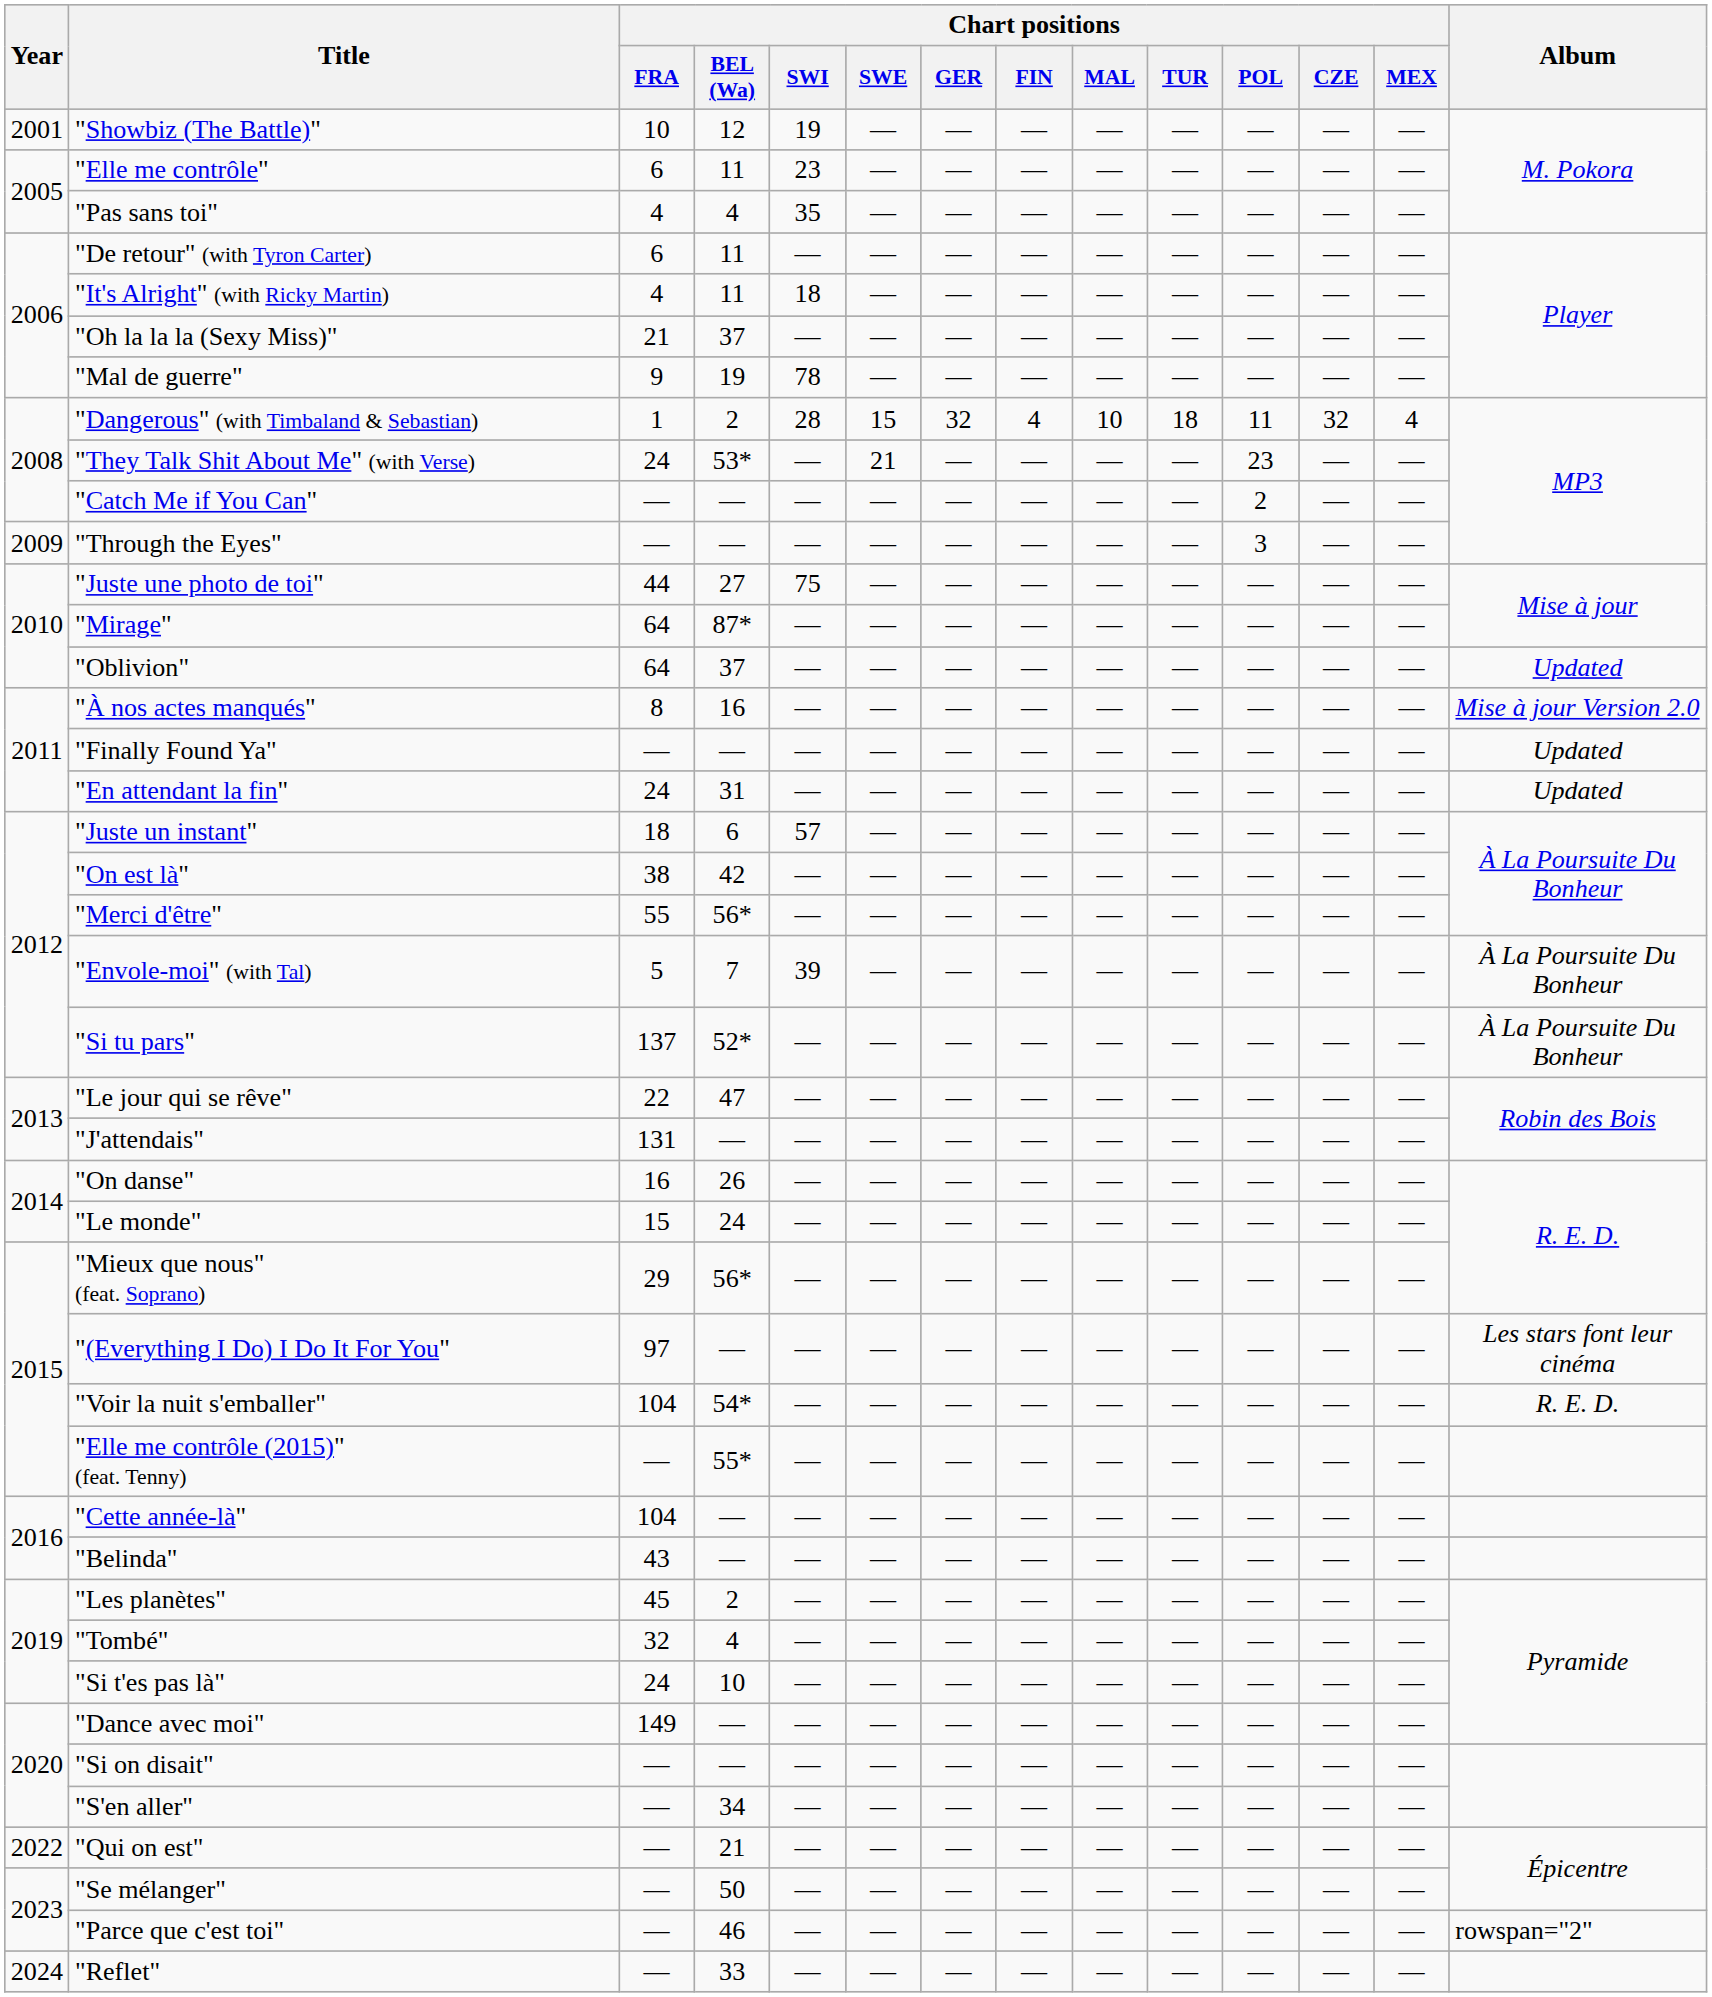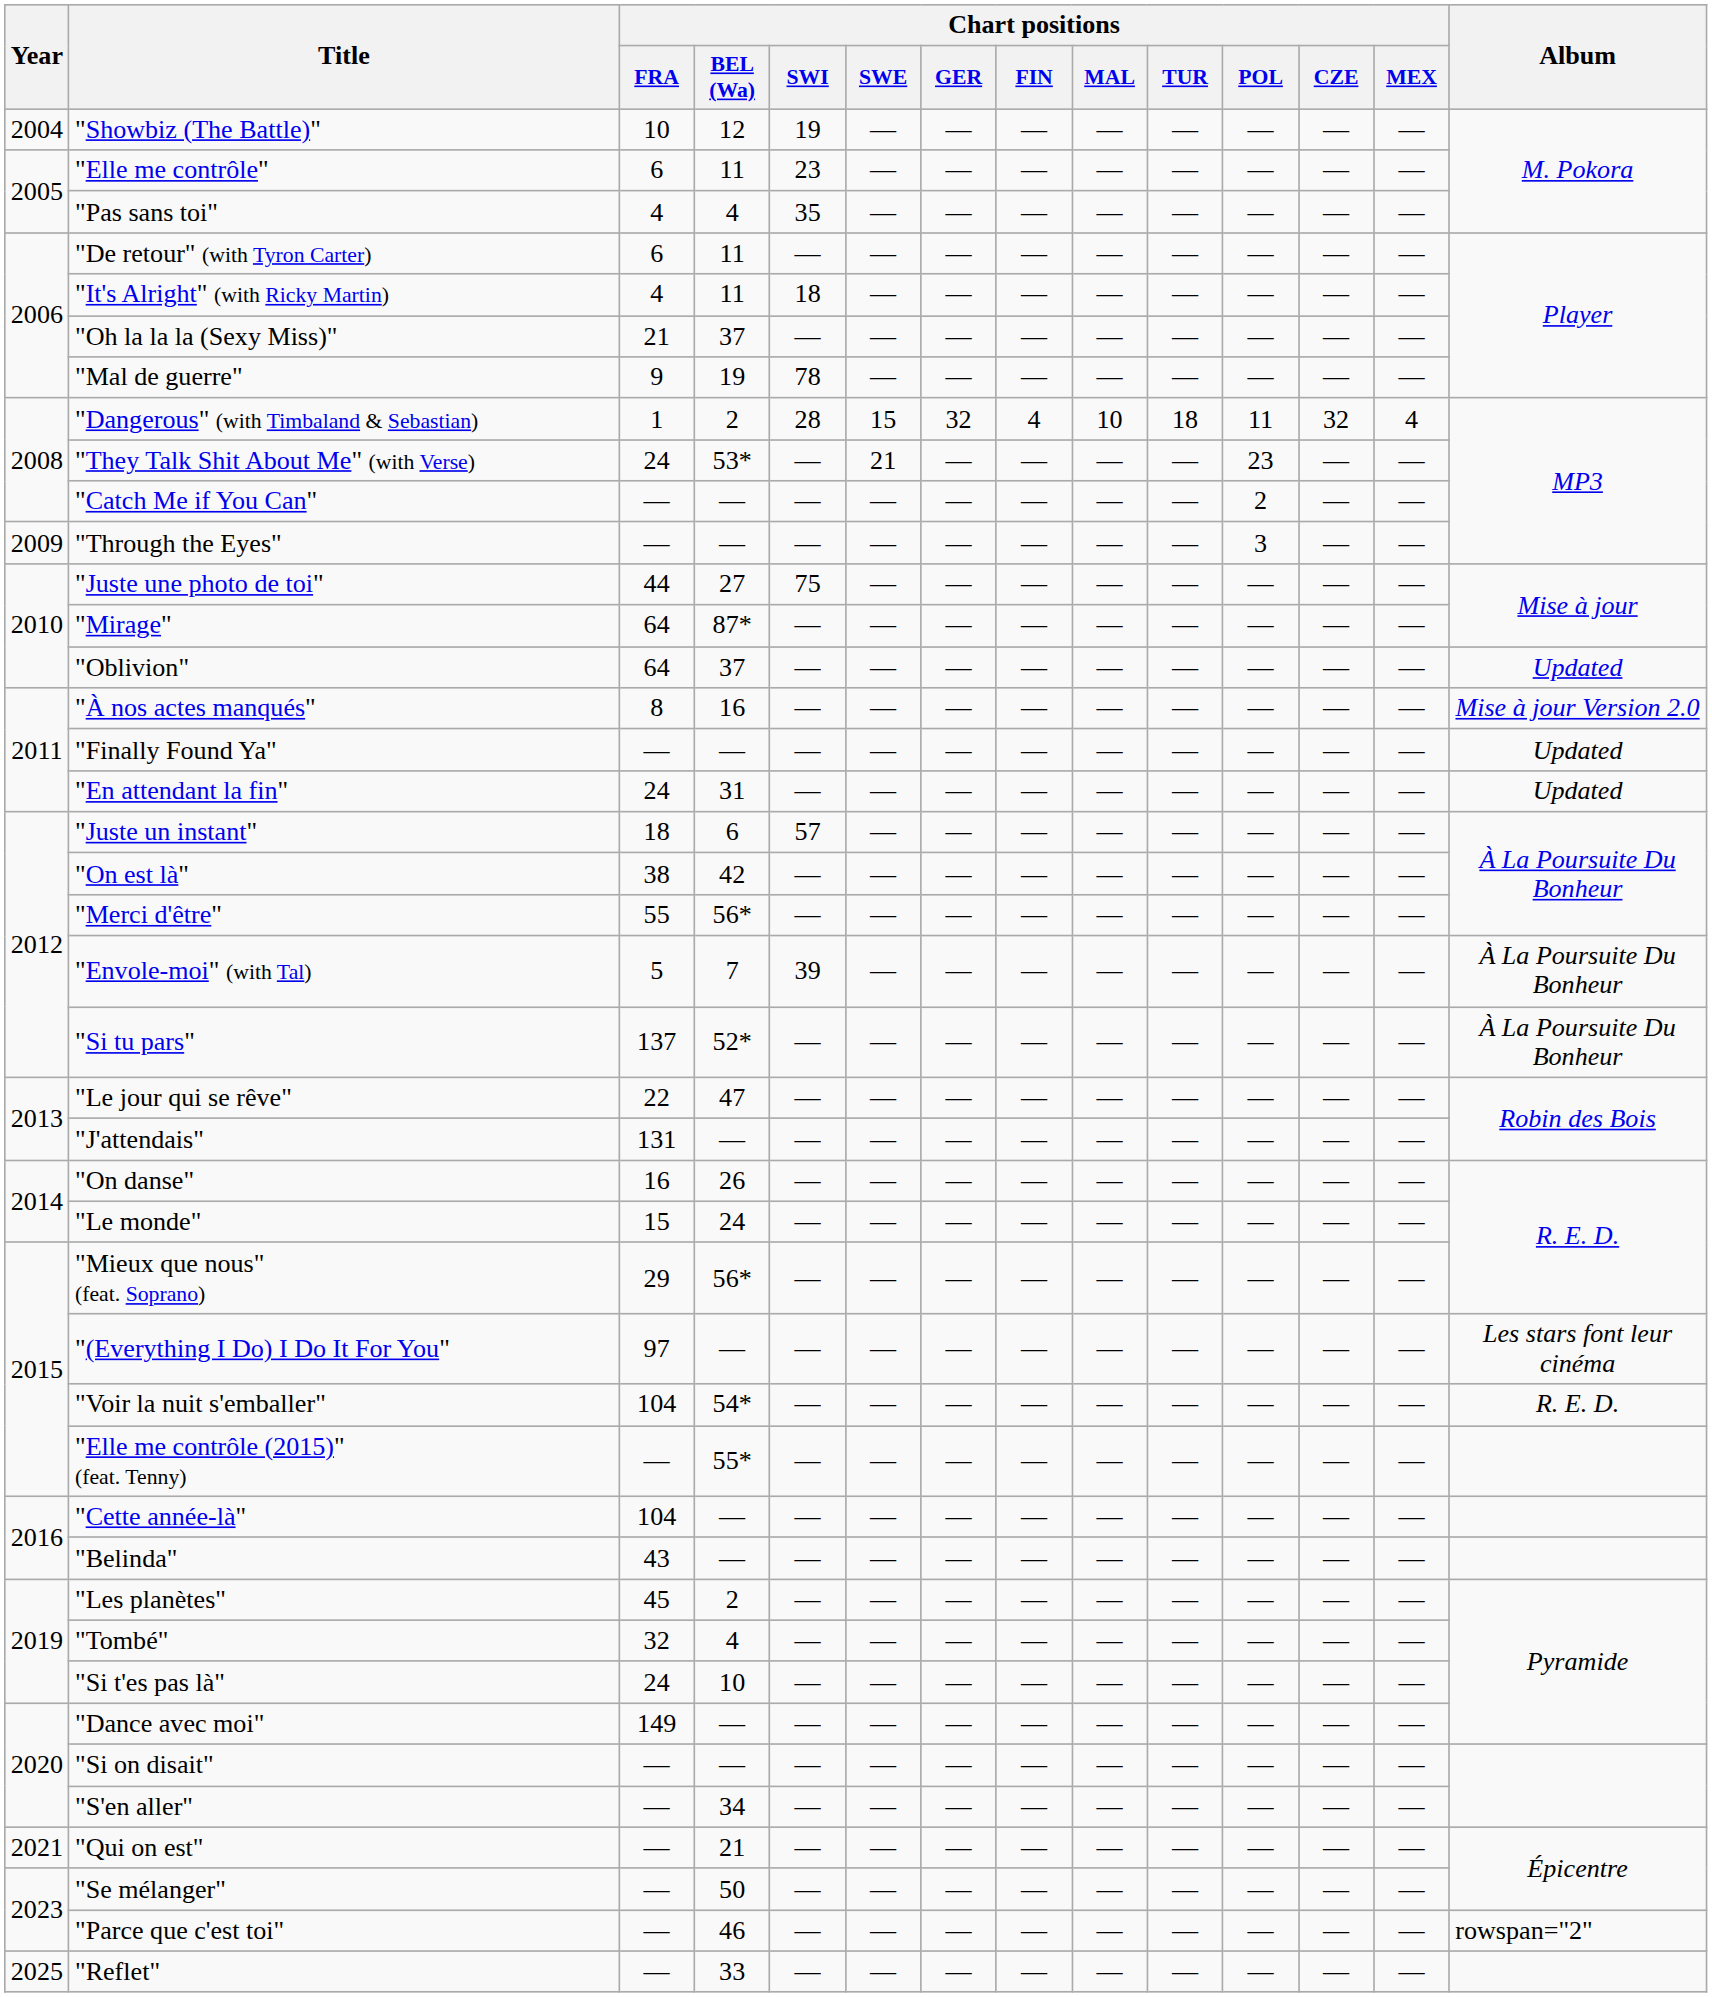(37, 128) 2001 -> (37, 128) 2004
(37, 1847) 2022 -> (37, 1847) 2021
(37, 1971) 2024 -> (37, 1971) 2025
